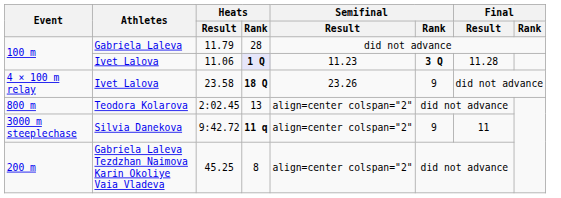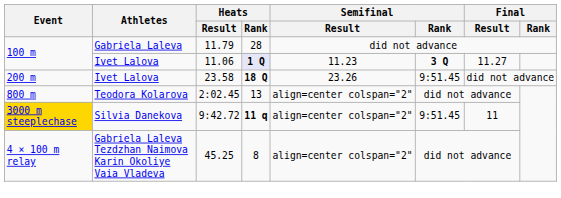(484, 61) 11.28 -> (492, 61) 11.27
(33, 83) 4 × 100 m relay -> (21, 78) 200 m
(434, 83) 9 -> (440, 78) 9:51.45
(42, 128) no background -> (42, 116) gold background
(434, 128) 9 -> (440, 116) 9:51.45
(21, 167) 200 m -> (33, 156) 4 × 100 m relay
